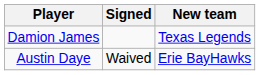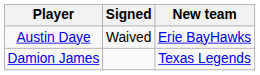rows swapped: (53, 37) <-> (53, 59)
